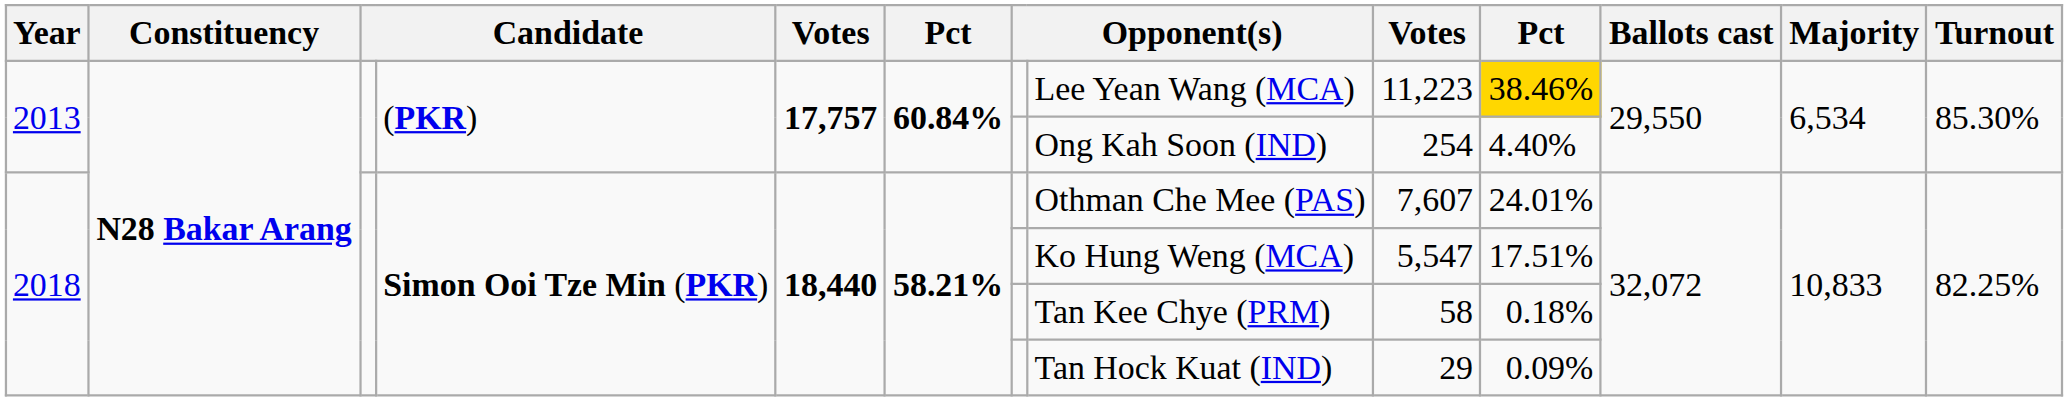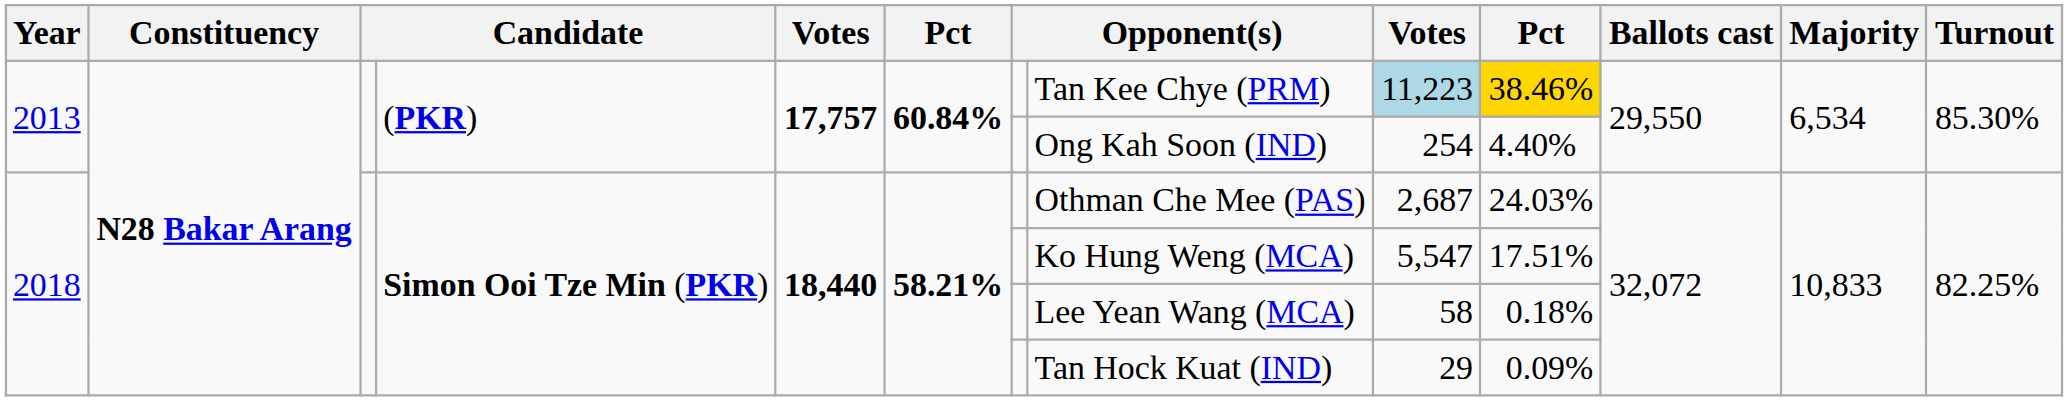(1195, 88) Lee Yean Wang (MCA) -> (1183, 88) Tan Kee Chye (PRM)
(1427, 88) no background -> (1427, 88) lightblue background
(1435, 200) 7,607 -> (1435, 200) 2,687
(1541, 200) 24.01% -> (1541, 200) 24.03%
(1183, 311) Tan Kee Chye (PRM) -> (1195, 311) Lee Yean Wang (MCA)
